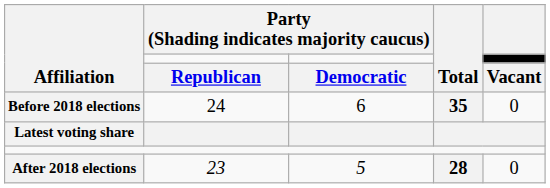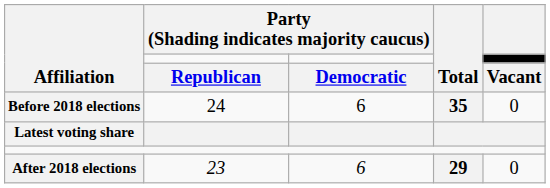(361, 168) 5 -> (361, 168) 6
(458, 168) 28 -> (458, 168) 29
